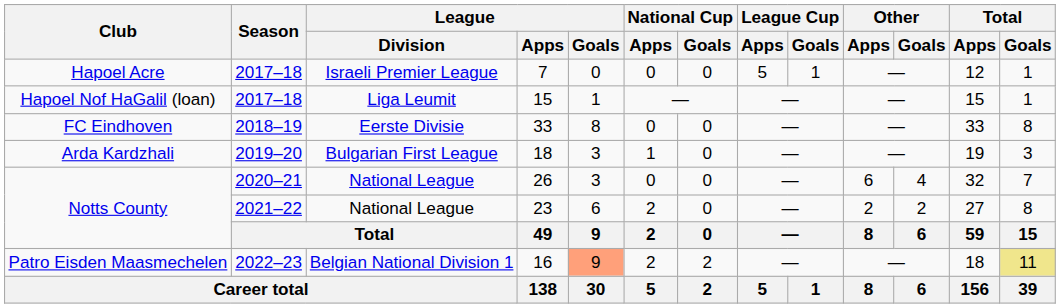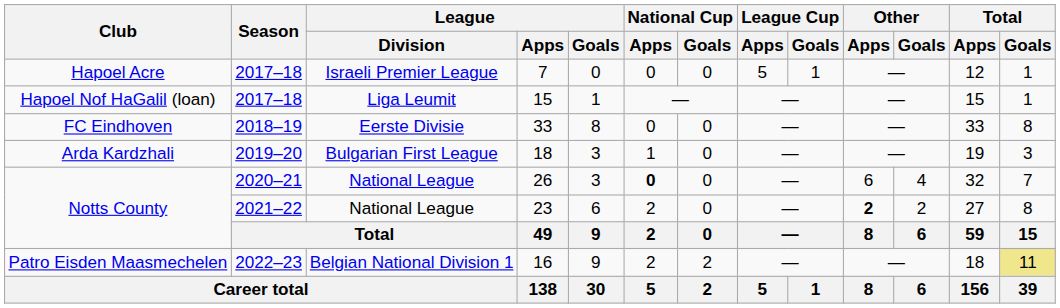(651, 180) normal -> (651, 180) bold
(869, 208) normal -> (869, 208) bold
(596, 262) lightsalmon background -> (596, 262) no background
